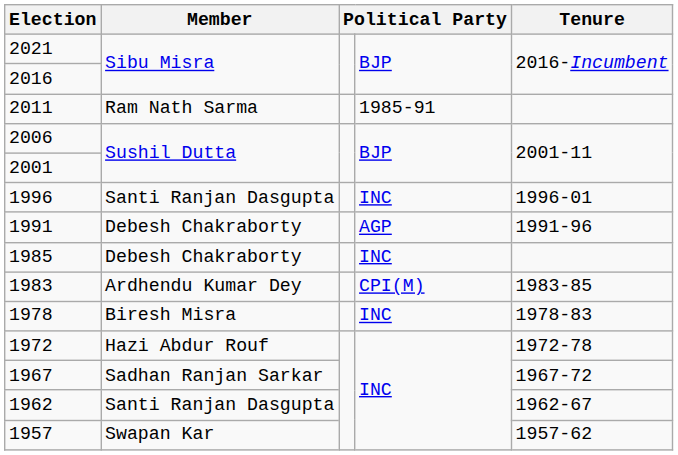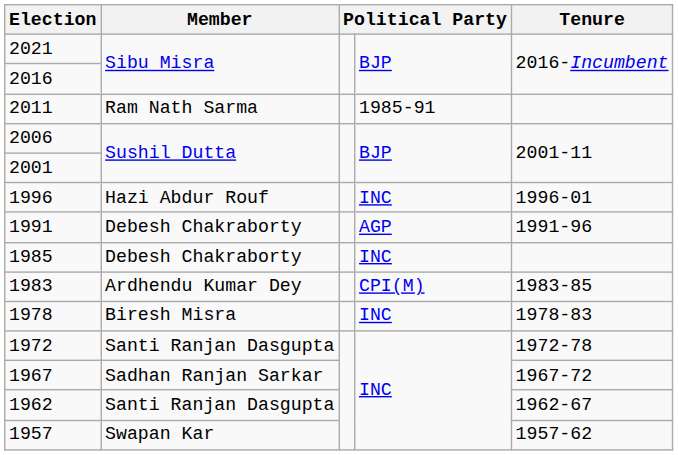(220, 198) Santi Ranjan Dasgupta -> (187, 198) Hazi Abdur Rouf
(187, 346) Hazi Abdur Rouf -> (220, 346) Santi Ranjan Dasgupta
